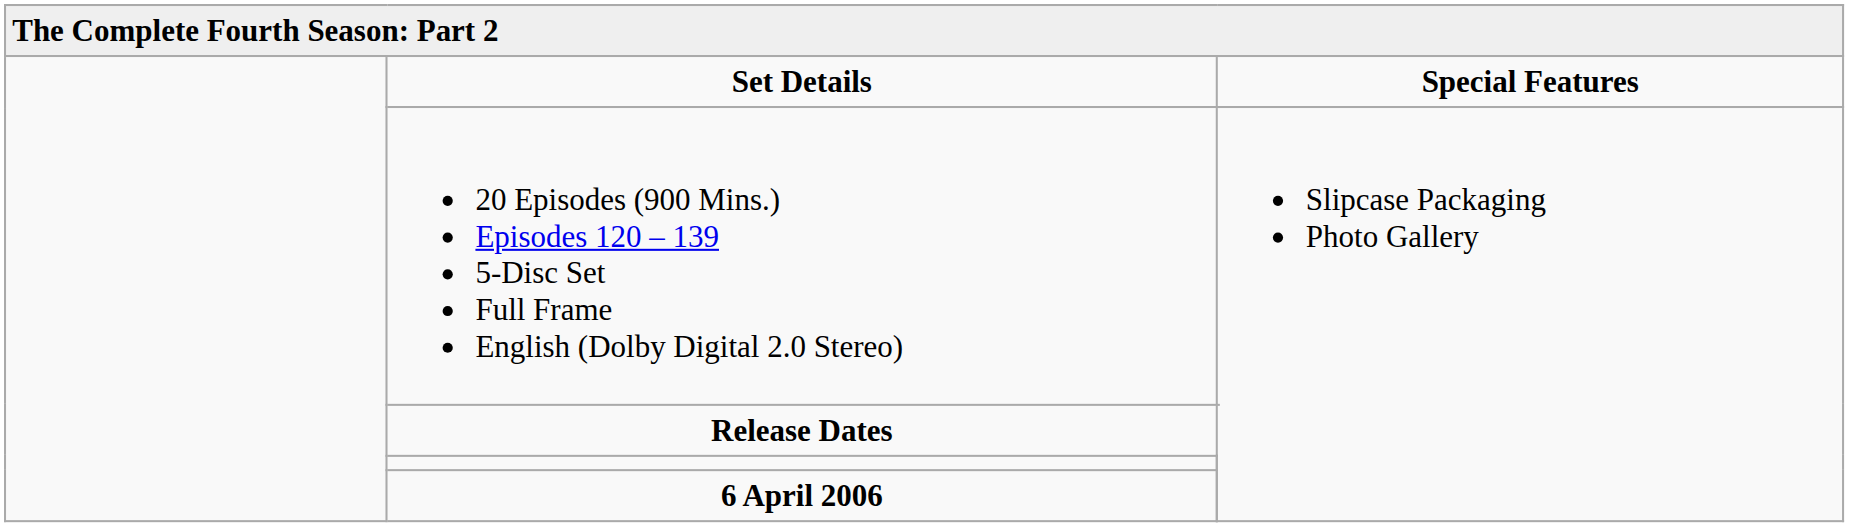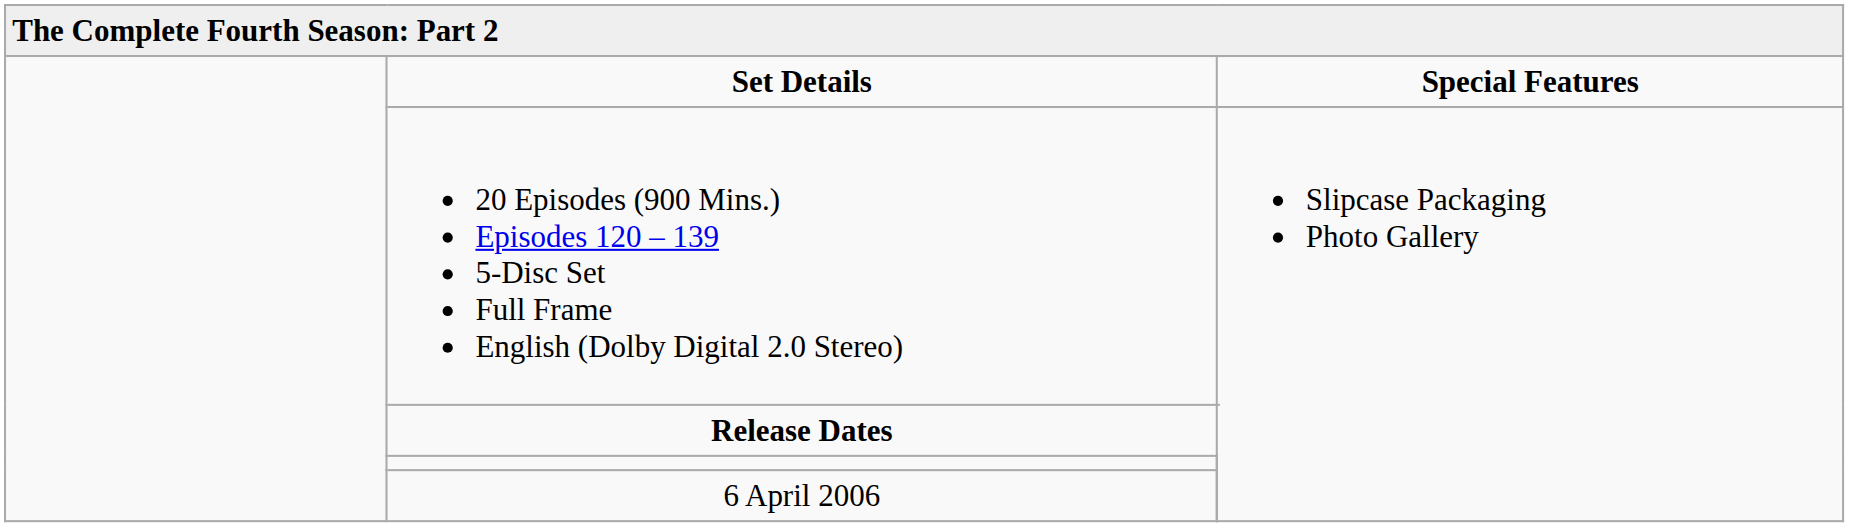(802, 494) bold -> (802, 494) normal
